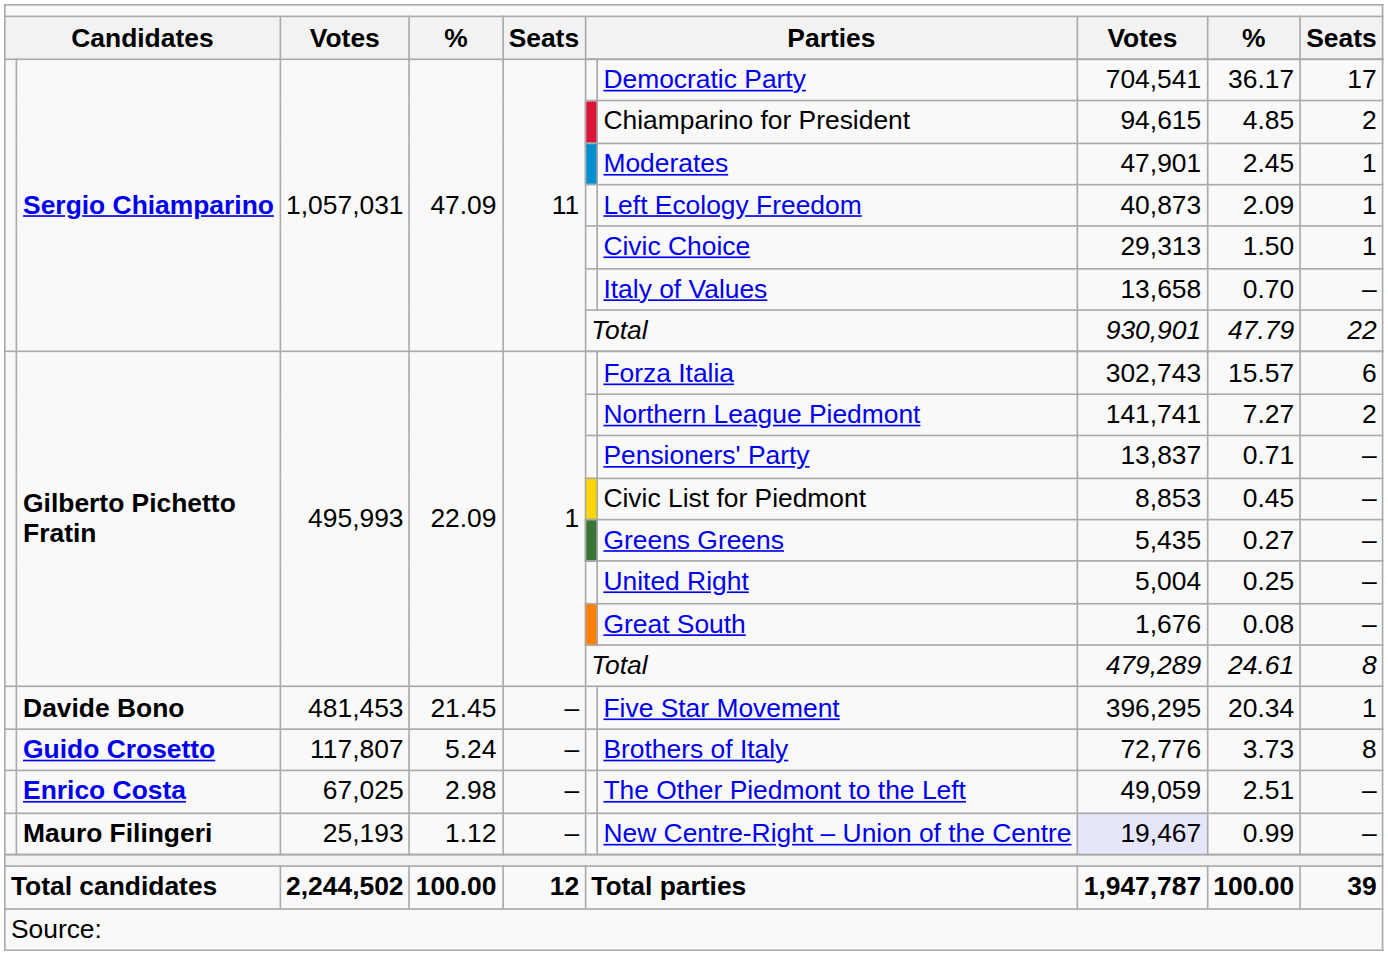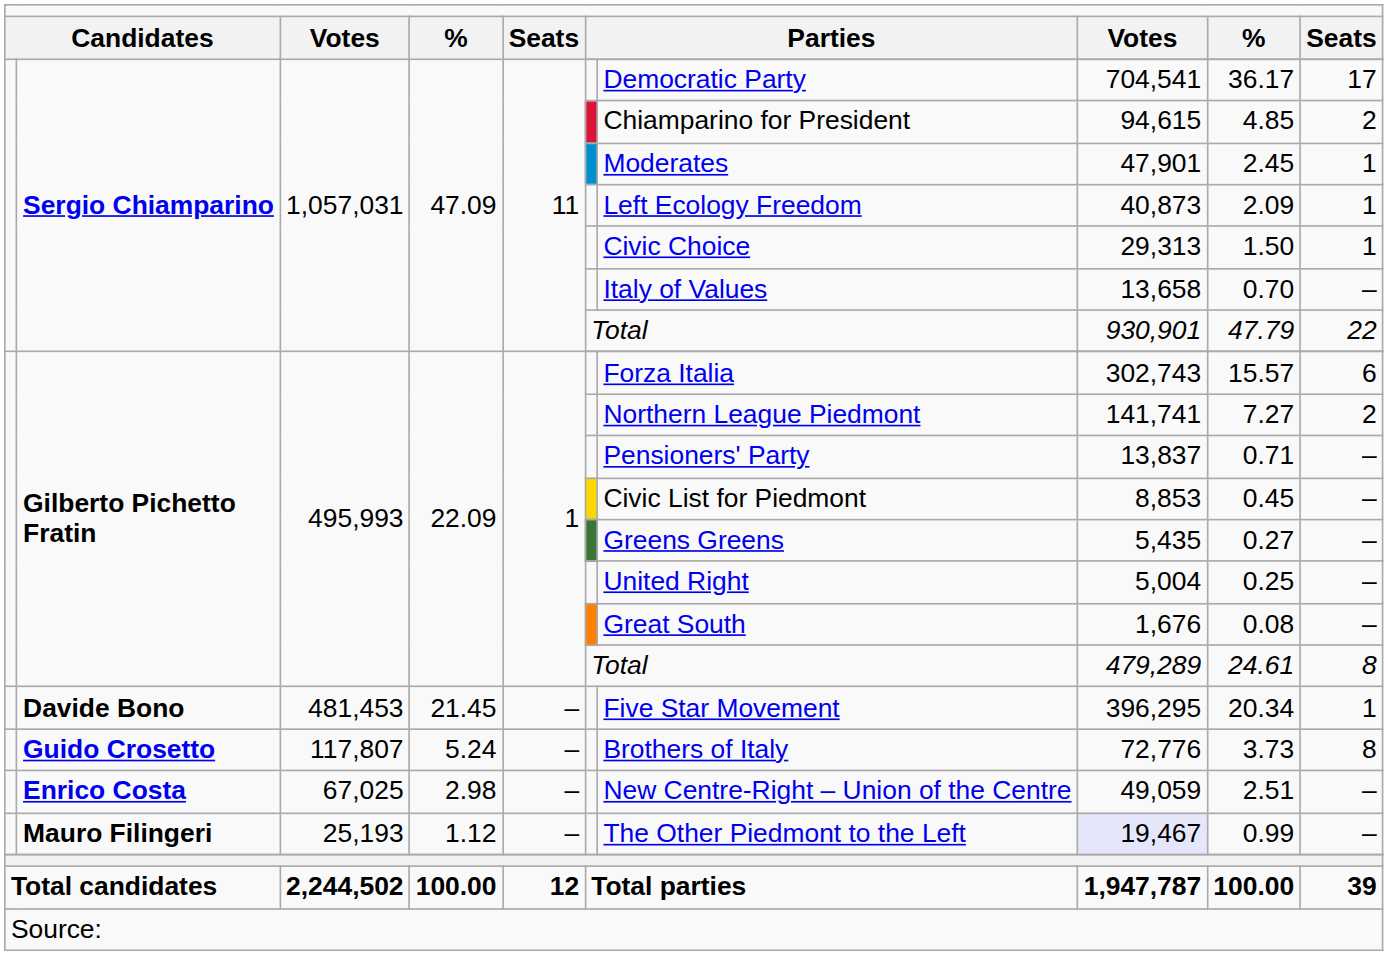(785, 791) The Other Piedmont to the Left -> (837, 791) New Centre-Right – Union of the Centre
(837, 833) New Centre-Right – Union of the Centre -> (785, 833) The Other Piedmont to the Left
